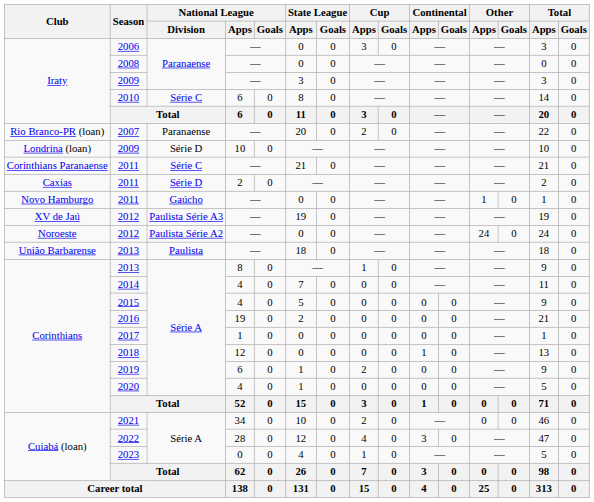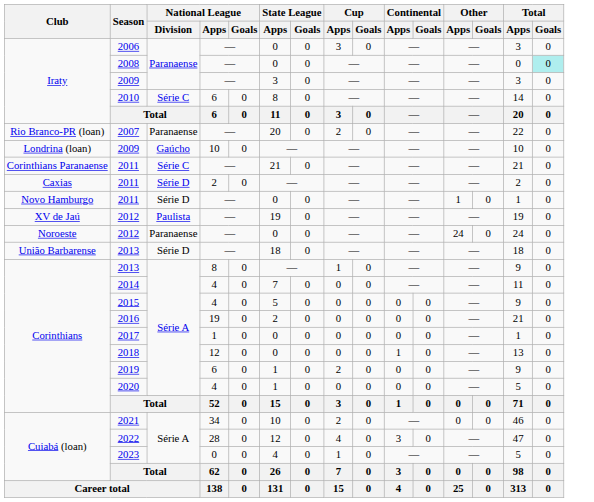(574, 64) no background -> (548, 64) paleturquoise background
(186, 149) Série D -> (173, 149) Gaúcho
(186, 200) Gaúcho -> (173, 200) Série D
(186, 217) Paulista Série A3 -> (173, 217) Paulista
(186, 234) Paulista Série A2 -> (173, 234) Paranaense
(186, 251) Paulista -> (173, 251) Série D
